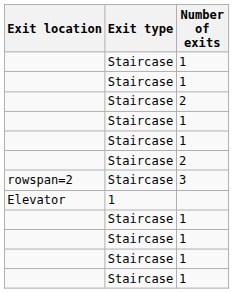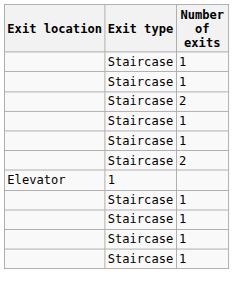- row: (40, 180)
